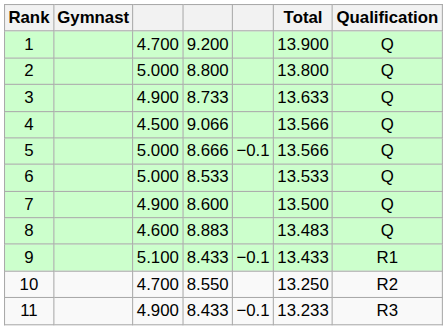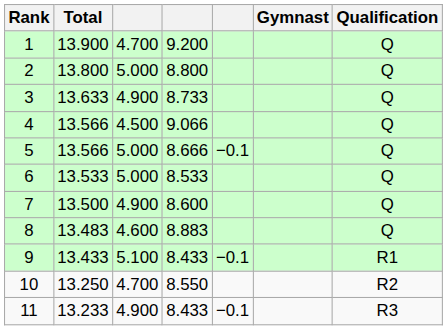columns swapped: (93, 17) <-> (303, 17)
